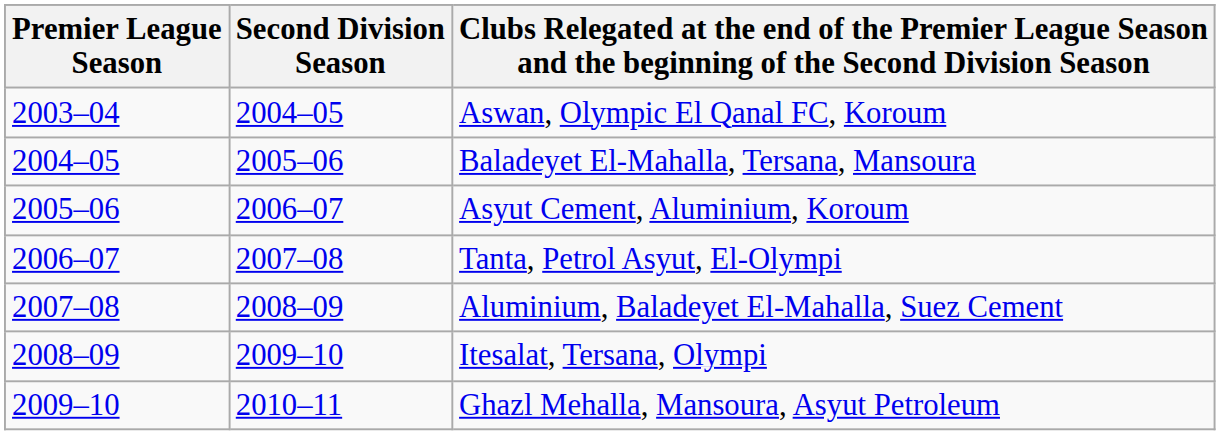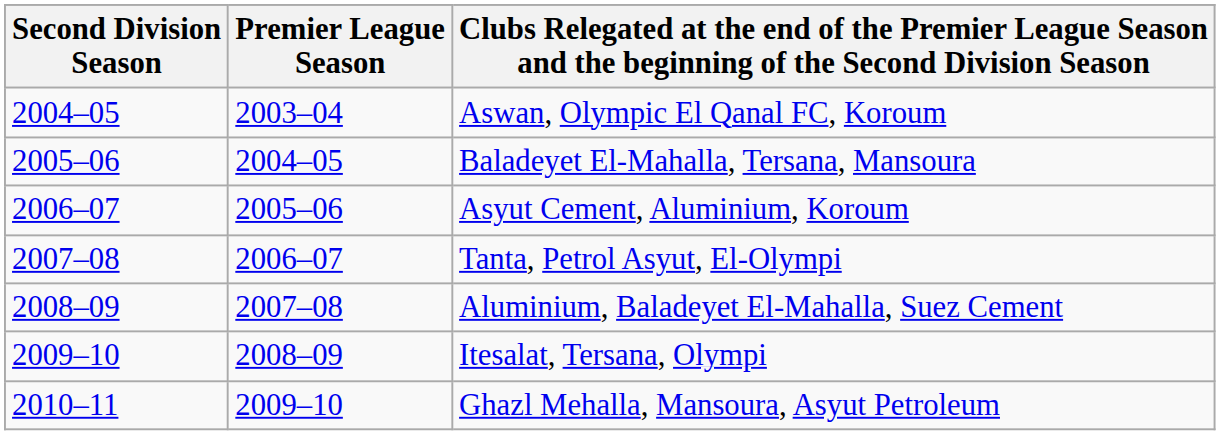columns swapped: (117, 46) <-> (340, 46)
